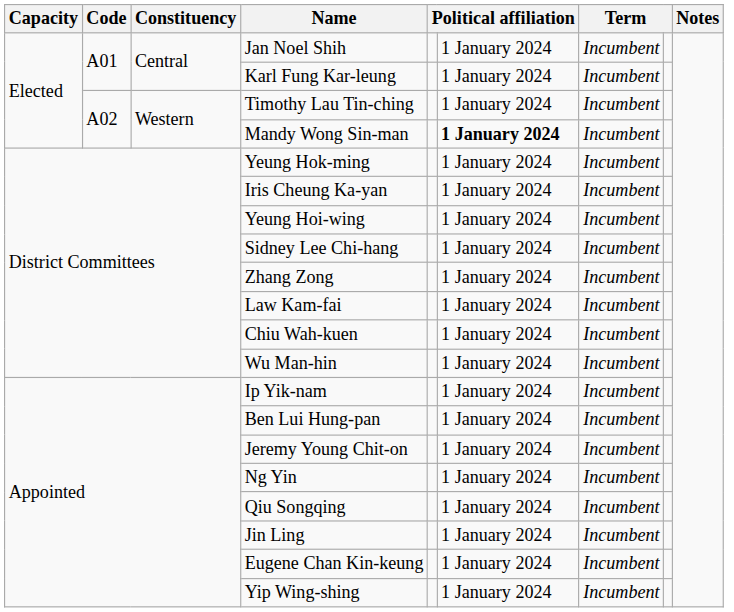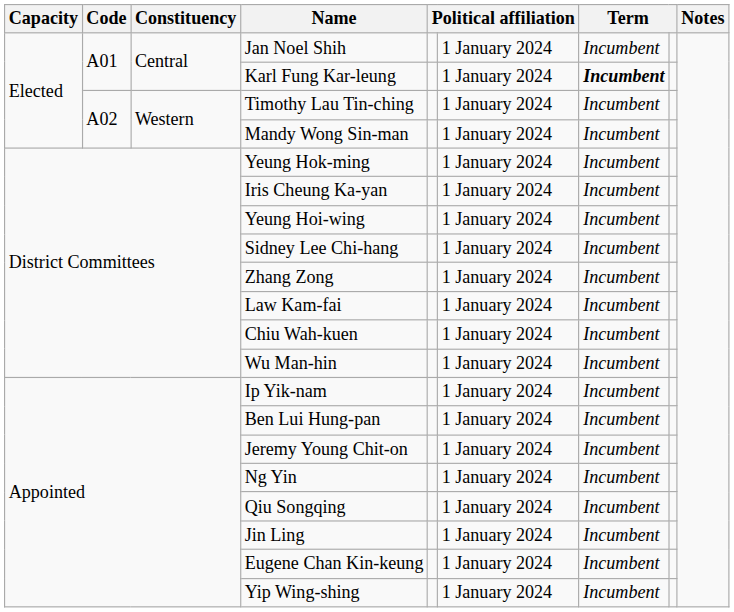(621, 76) normal -> (624, 76) bold
(500, 133) bold -> (497, 133) normal
